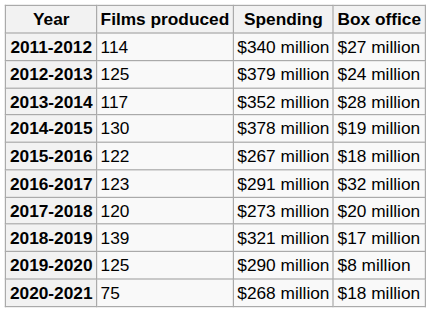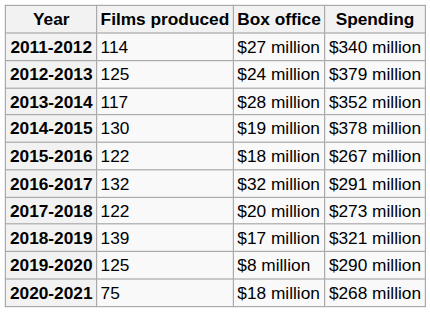columns swapped: (283, 20) <-> (379, 20)
(115, 183) 123 -> (115, 183) 132
(115, 211) 120 -> (115, 211) 122
